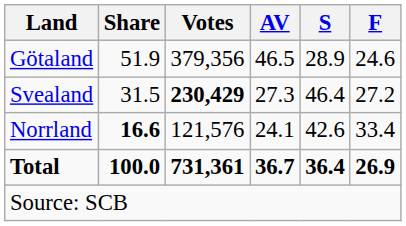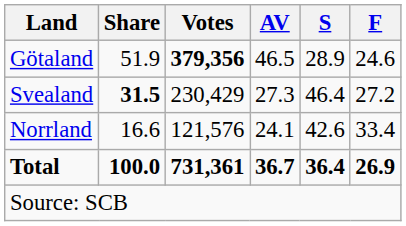(208, 58) normal -> (208, 58) bold
(140, 94) normal -> (140, 94) bold
(208, 94) bold -> (208, 94) normal
(140, 130) bold -> (140, 130) normal
